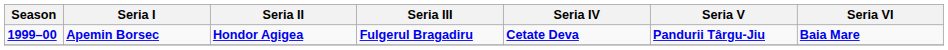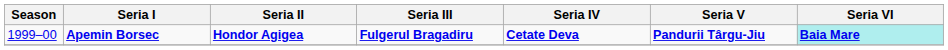(32, 35) bold -> (32, 35) normal
(830, 35) no background -> (830, 35) paleturquoise background
